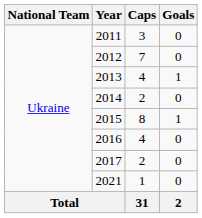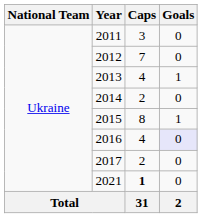(178, 139) no background -> (178, 139) lavender background
(142, 181) normal -> (142, 181) bold
